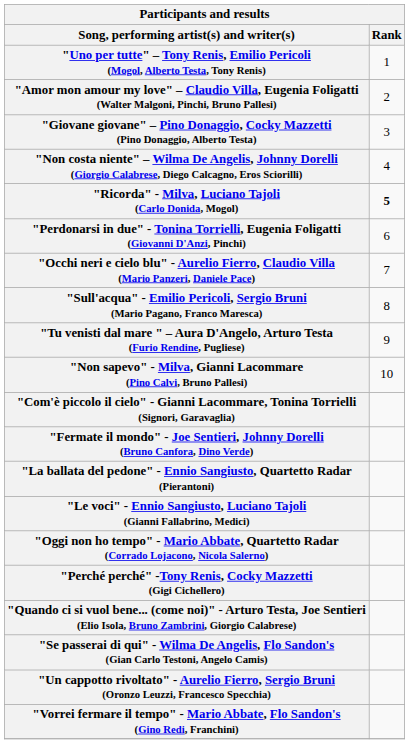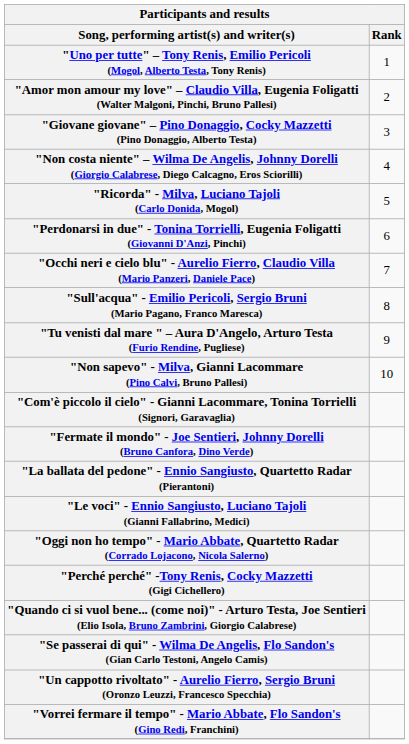(387, 201) bold -> (387, 201) normal
